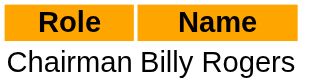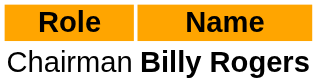(218, 62) normal -> (225, 62) bold
